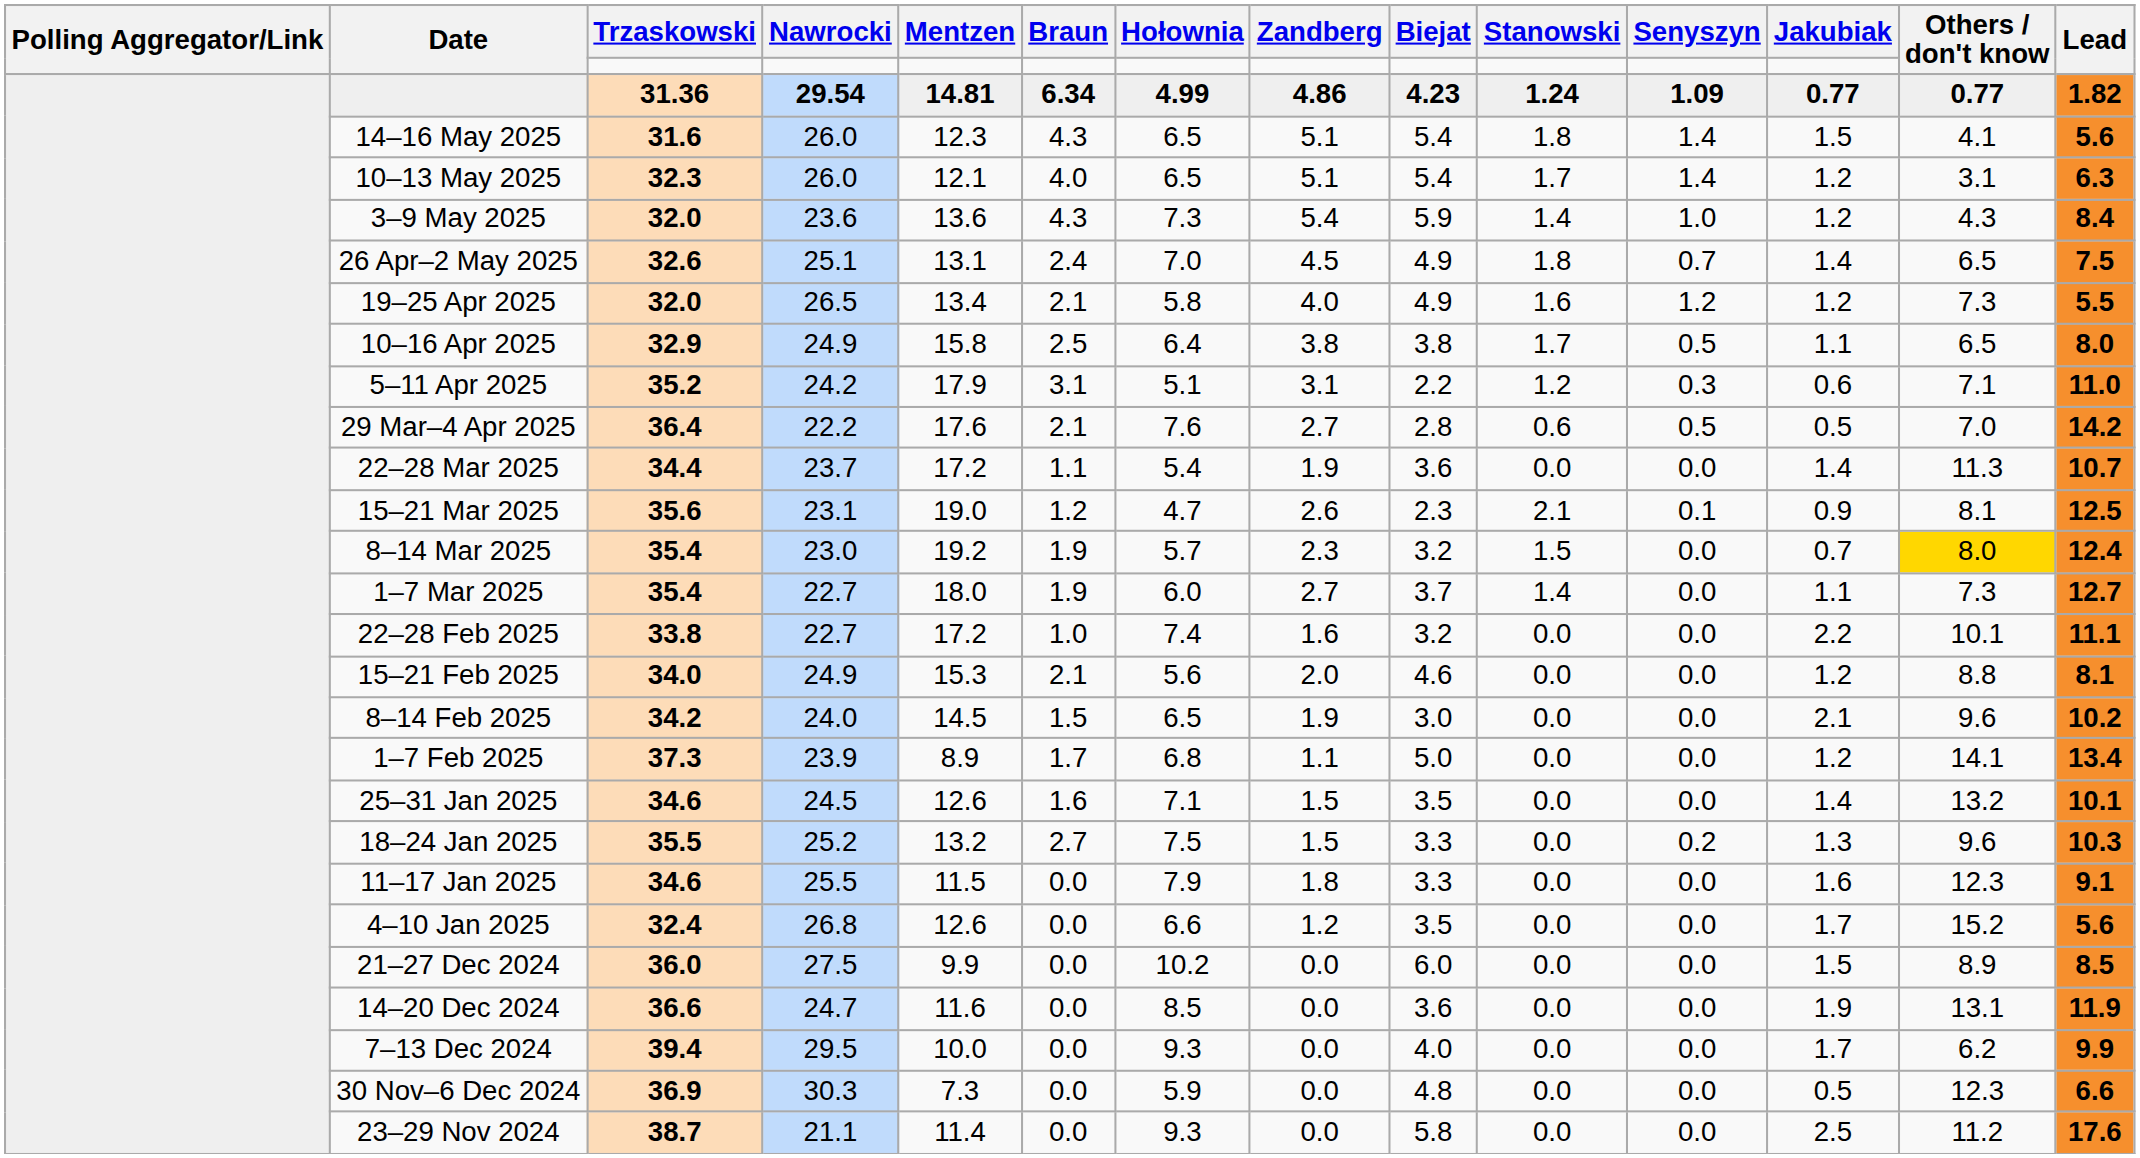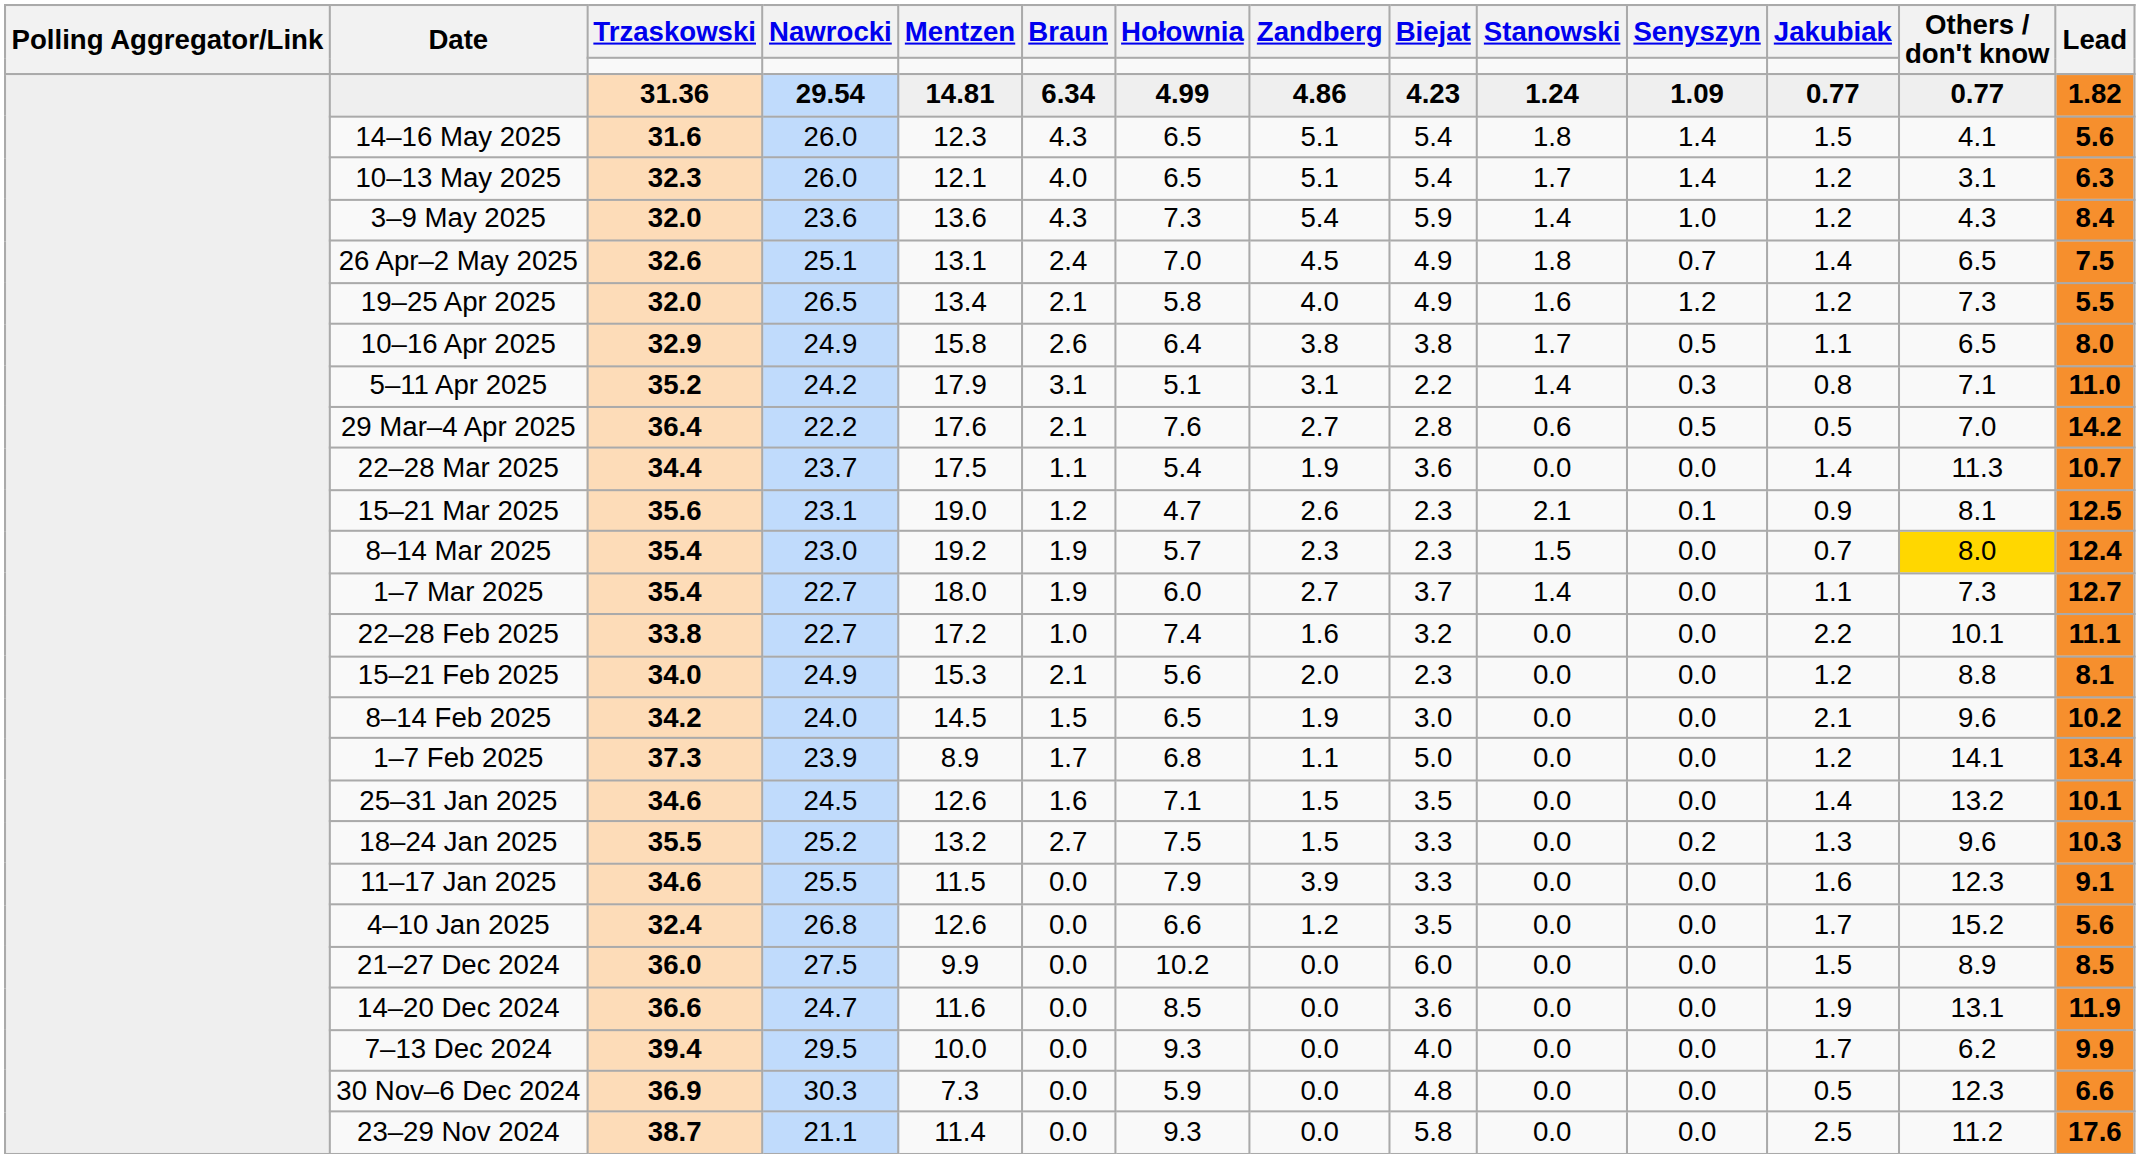(1068, 343) 2.5 -> (1068, 343) 2.6
(1552, 385) 1.2 -> (1552, 385) 1.4
(1833, 385) 0.6 -> (1833, 385) 0.8
(960, 468) 17.2 -> (960, 468) 17.5
(1433, 551) 3.2 -> (1433, 551) 2.3
(1433, 675) 4.6 -> (1433, 675) 2.3
(1320, 883) 1.8 -> (1320, 883) 3.9
